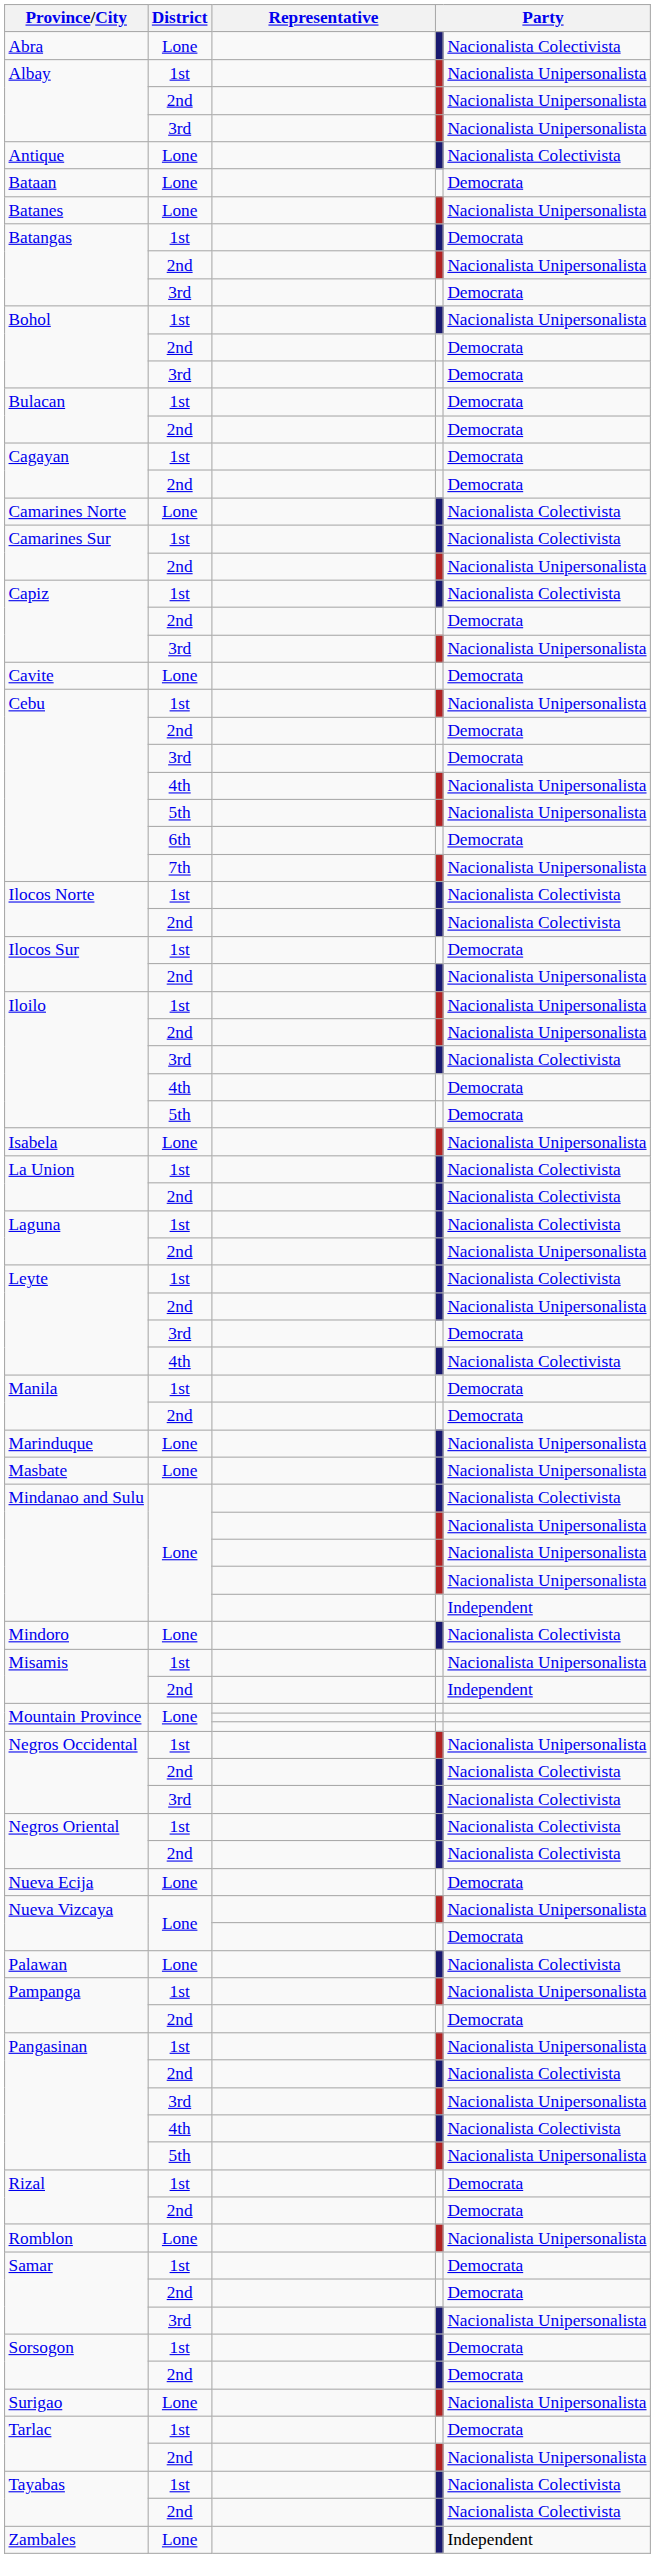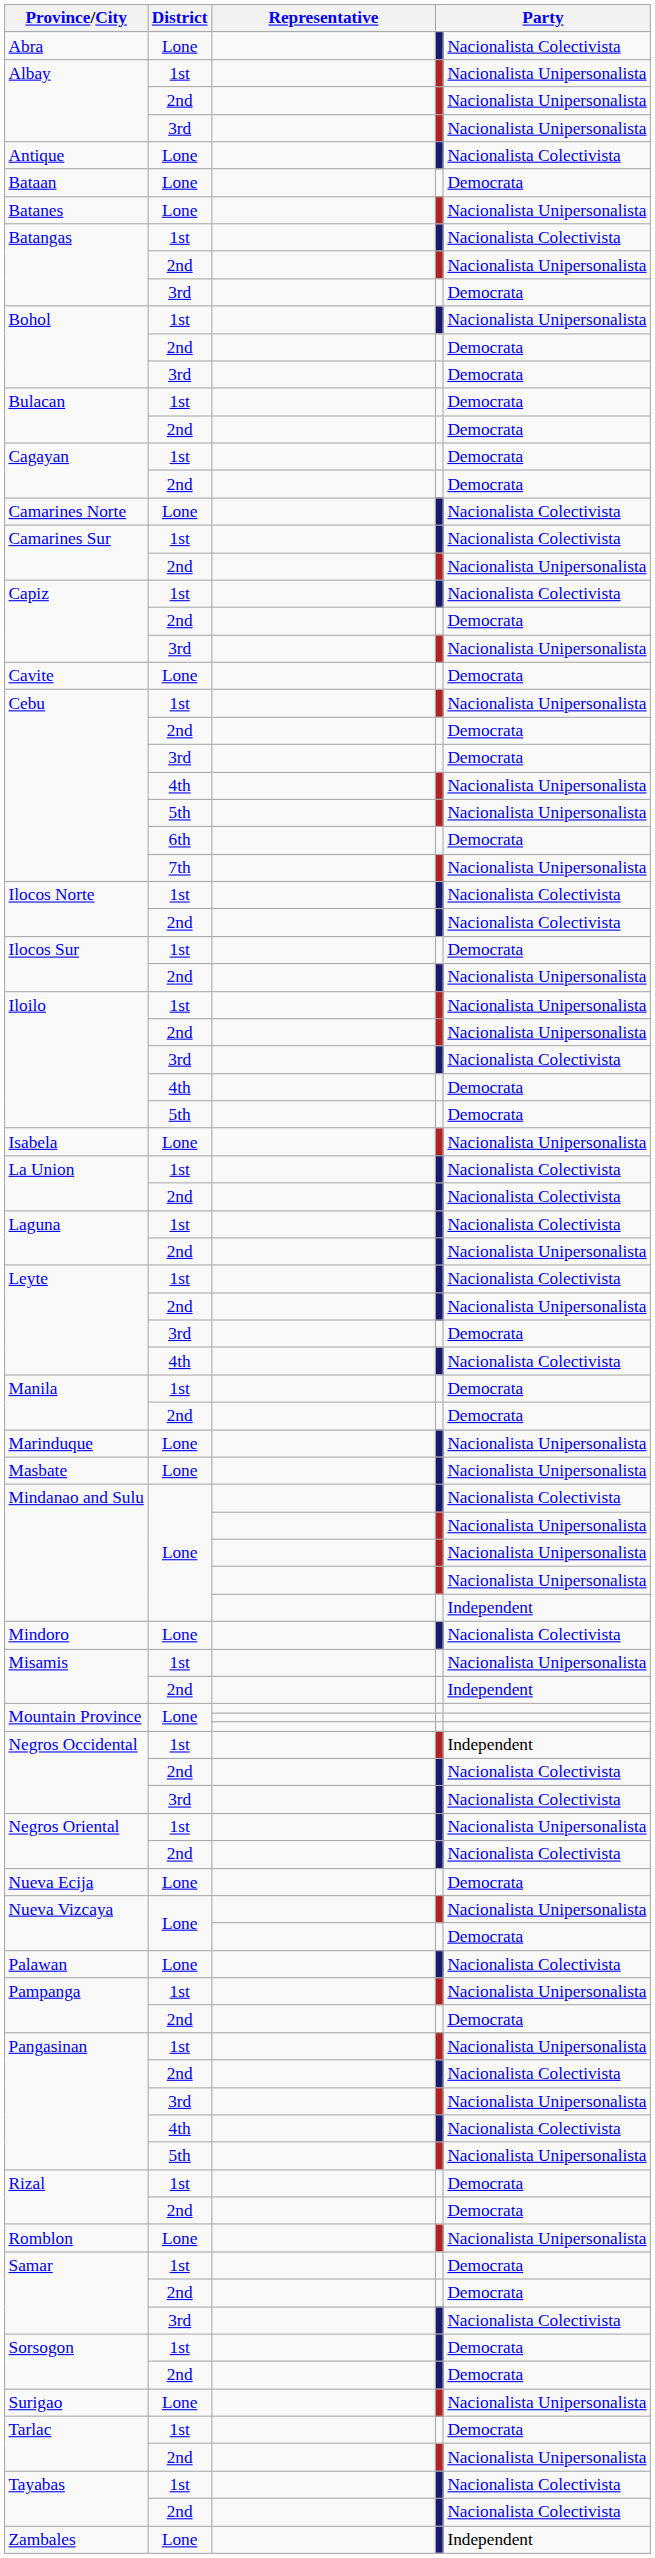(485, 237) Democrata -> (534, 237) Nacionalista Colectivista
(547, 1744) Nacionalista Unipersonalista -> (490, 1744) Independent
(534, 1826) Nacionalista Colectivista -> (547, 1826) Nacionalista Unipersonalista
(547, 2320) Nacionalista Unipersonalista -> (534, 2320) Nacionalista Colectivista
